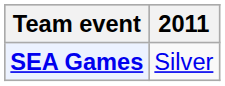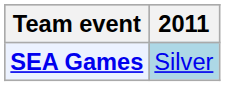(184, 61) no background -> (184, 61) lightblue background
